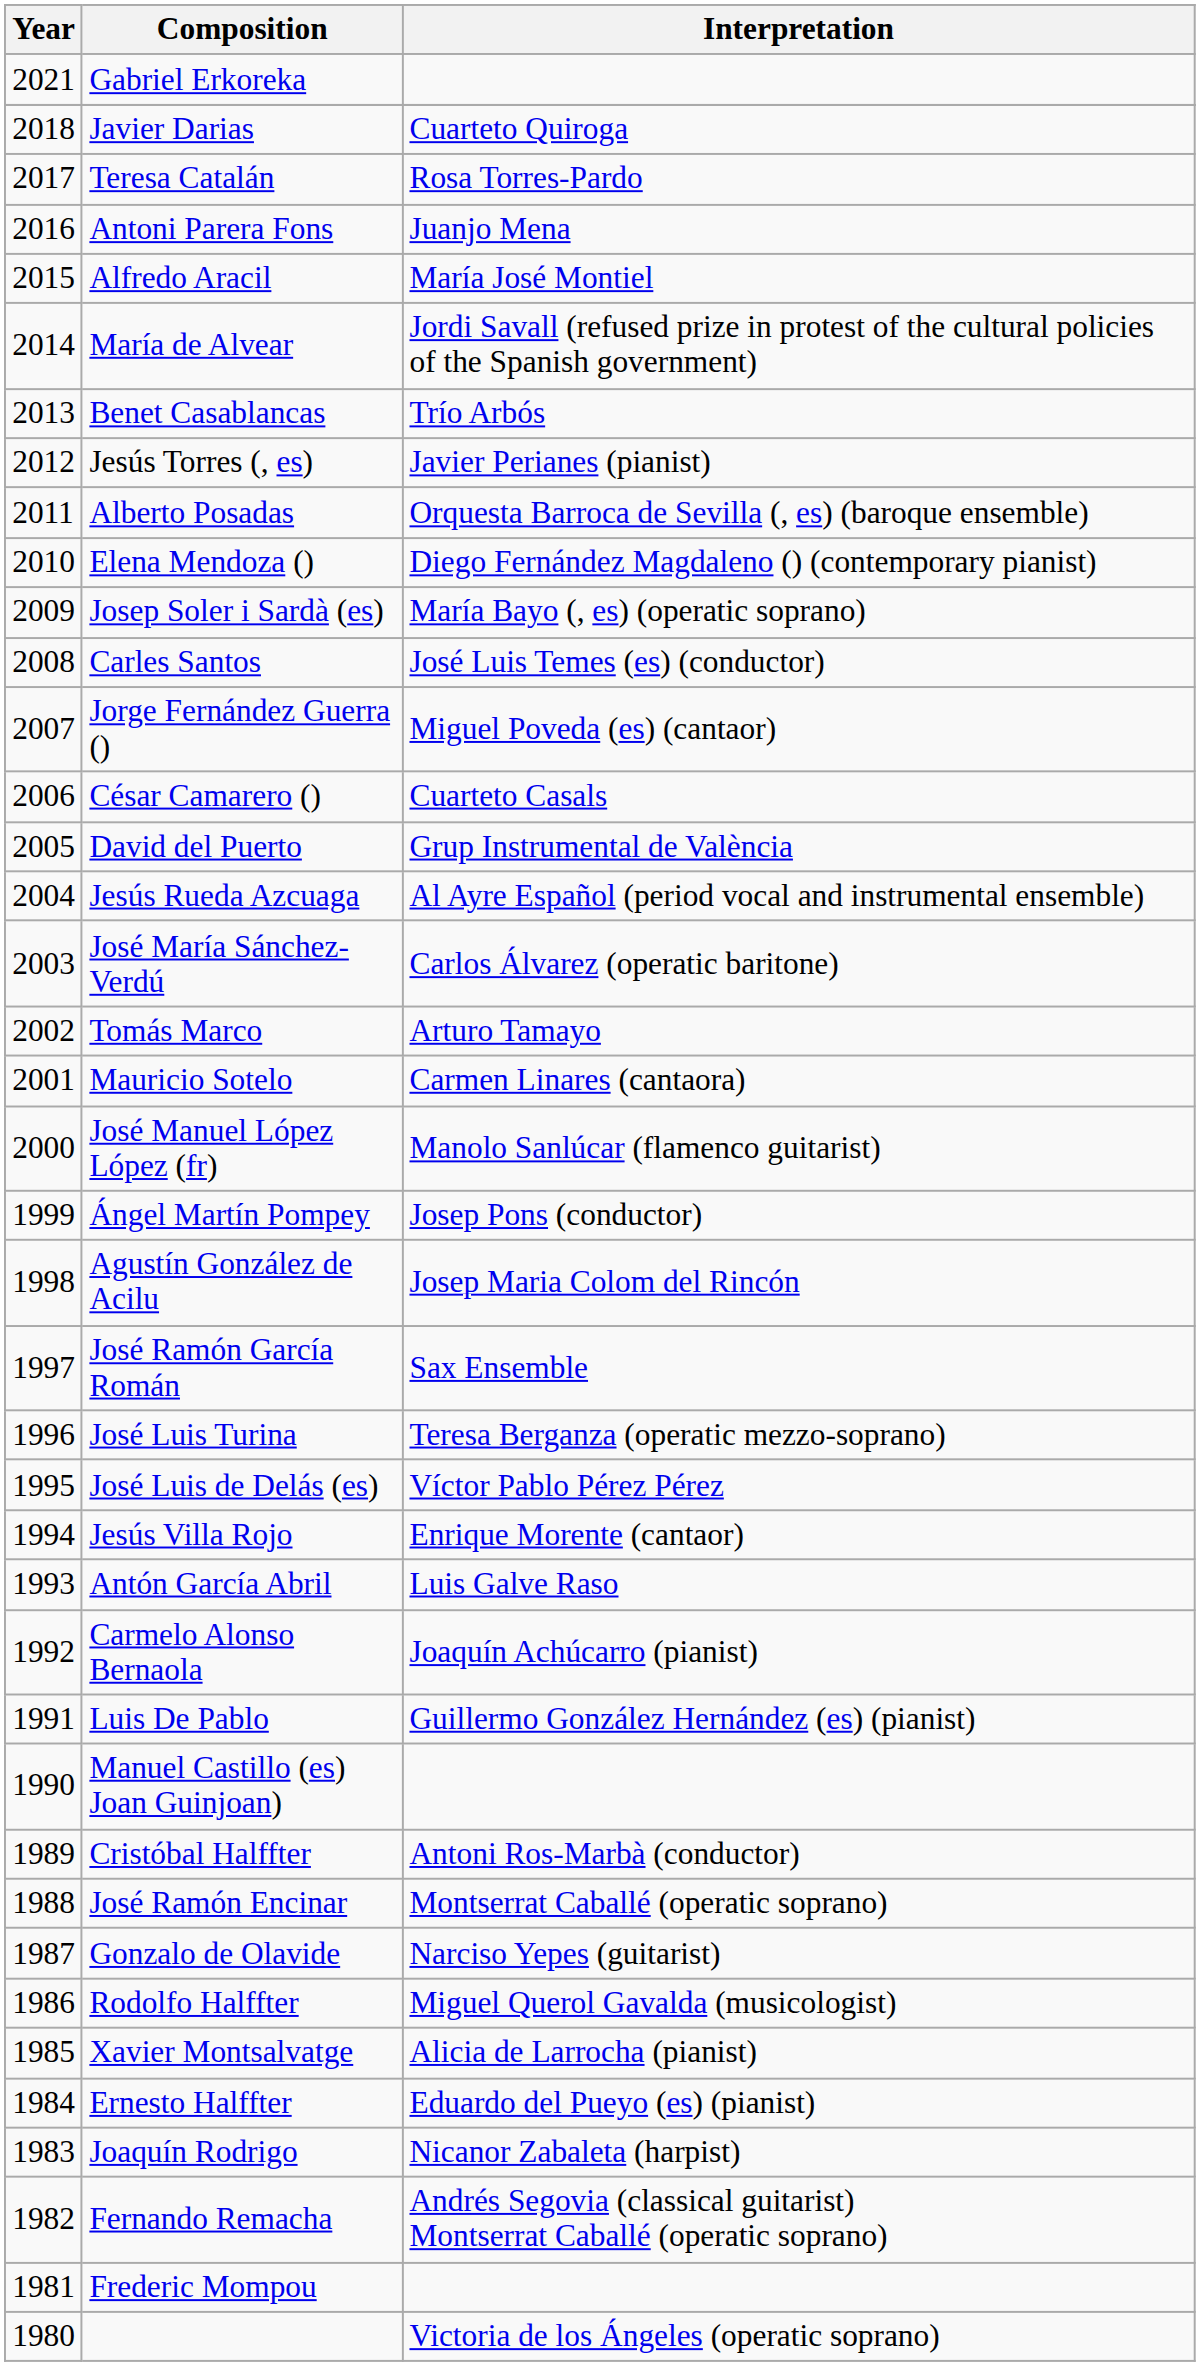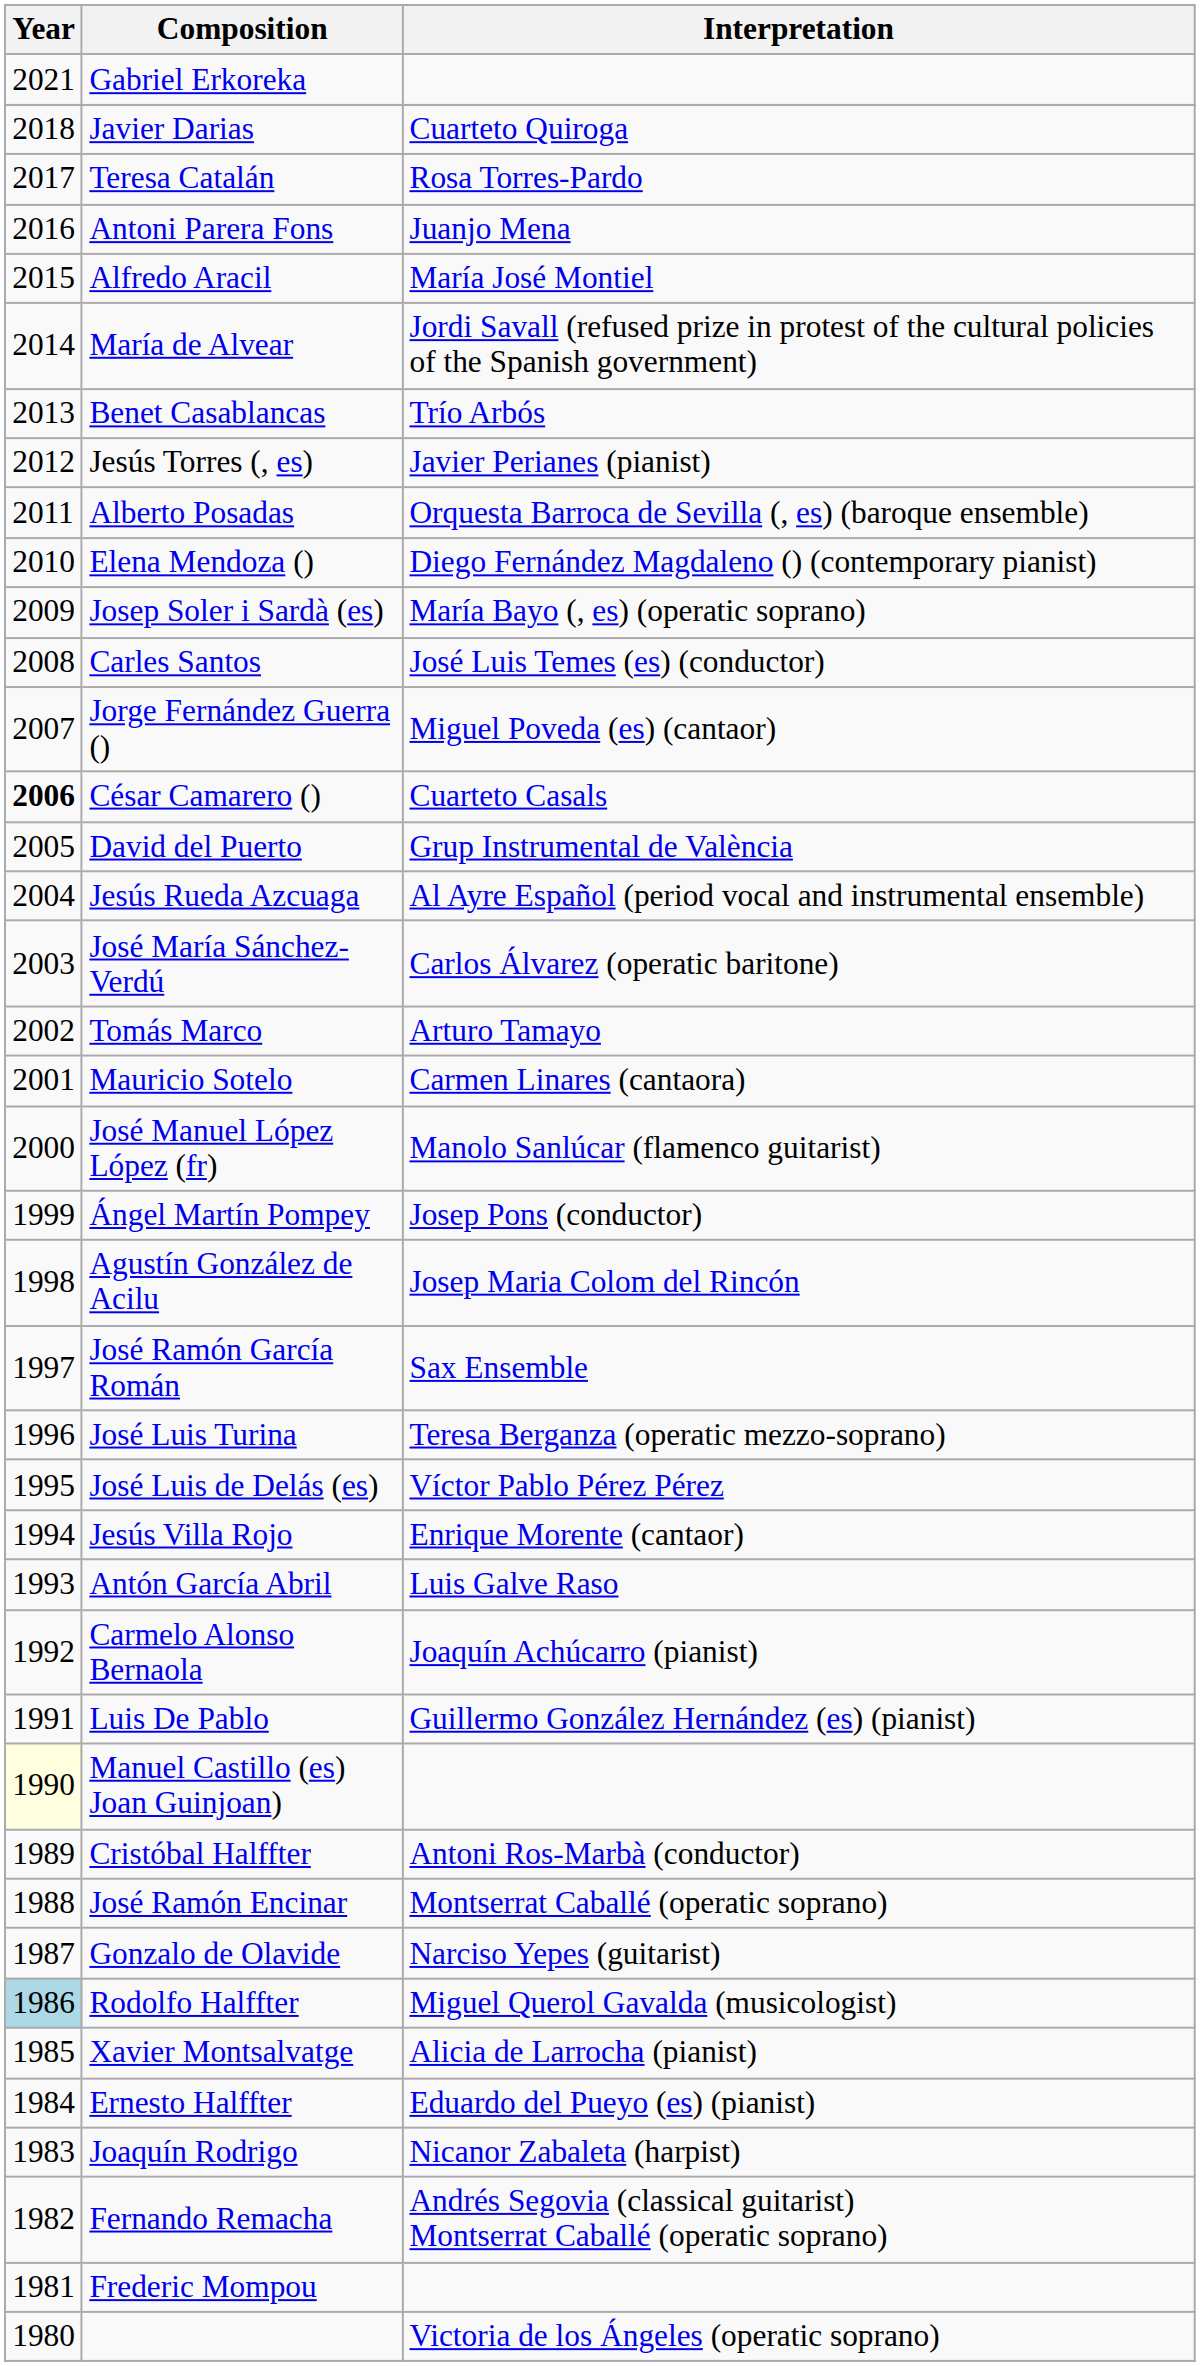(44, 796) normal -> (44, 796) bold
(44, 1786) no background -> (44, 1786) lightyellow background
(44, 2002) no background -> (44, 2002) lightblue background
